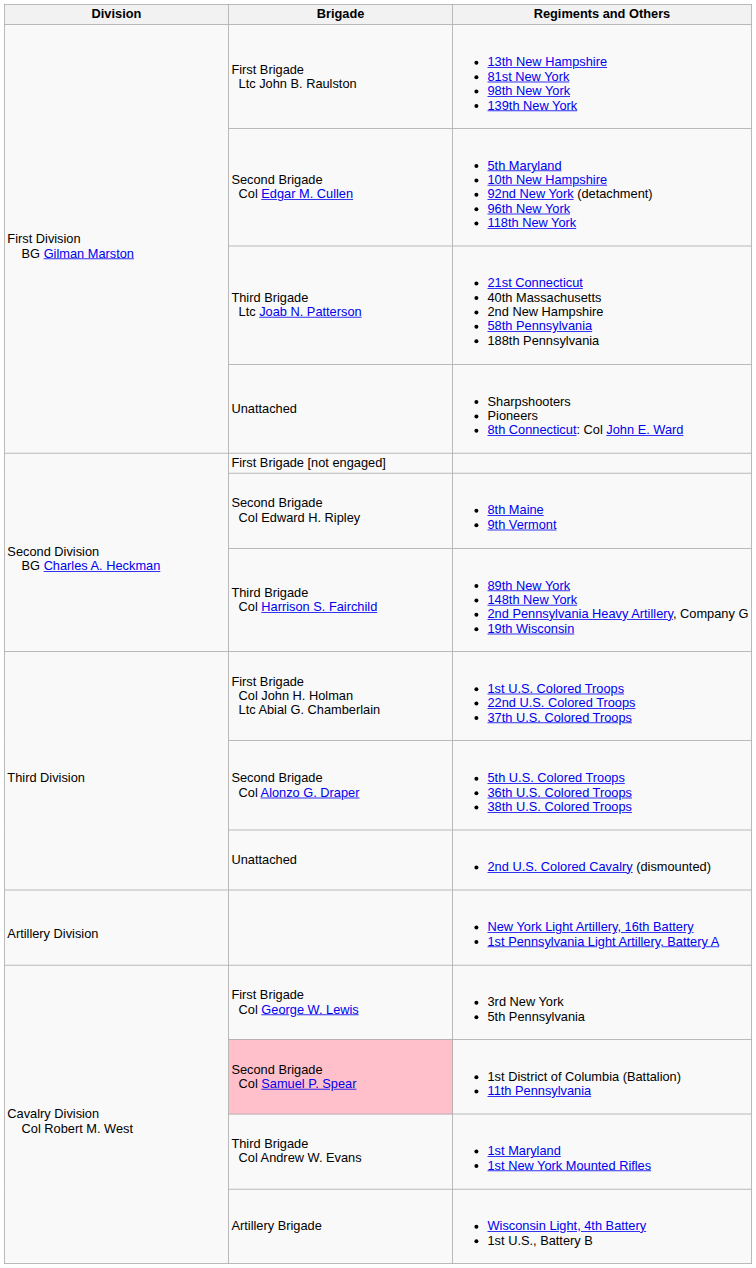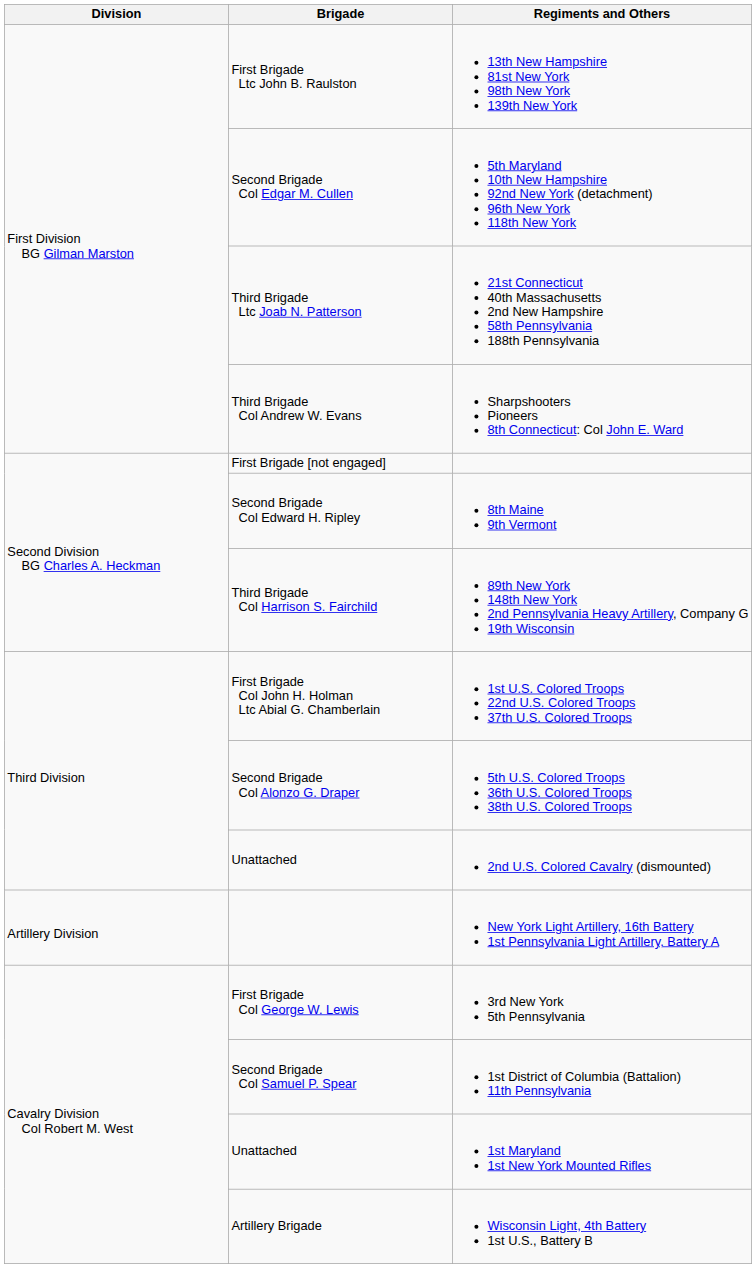(264, 408) Unattached -> (297, 408) Third Brigade Col Andrew W. Evans
(294, 1076) pink background -> (294, 1076) no background
(297, 1151) Third Brigade Col Andrew W. Evans -> (264, 1151) Unattached
